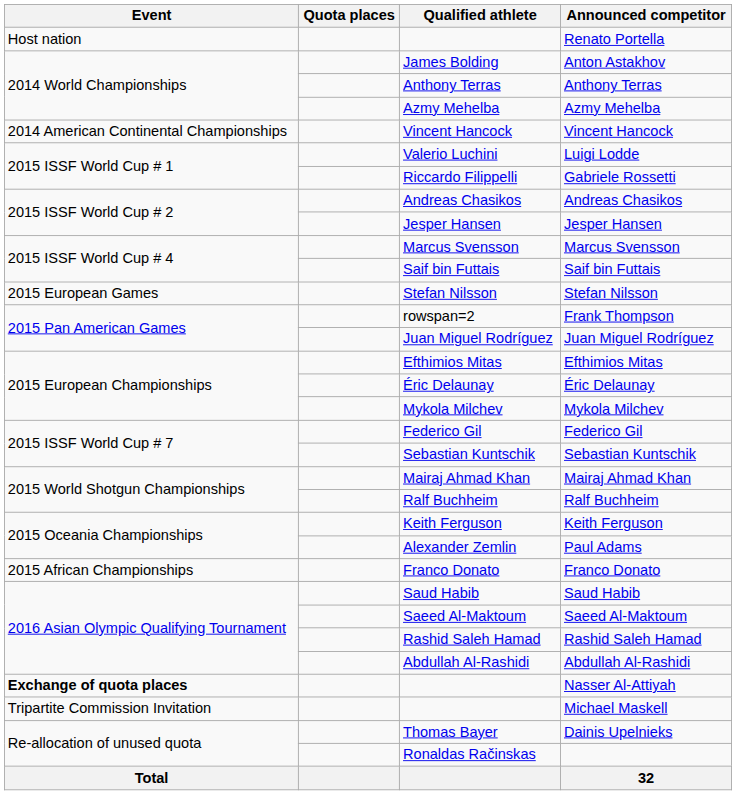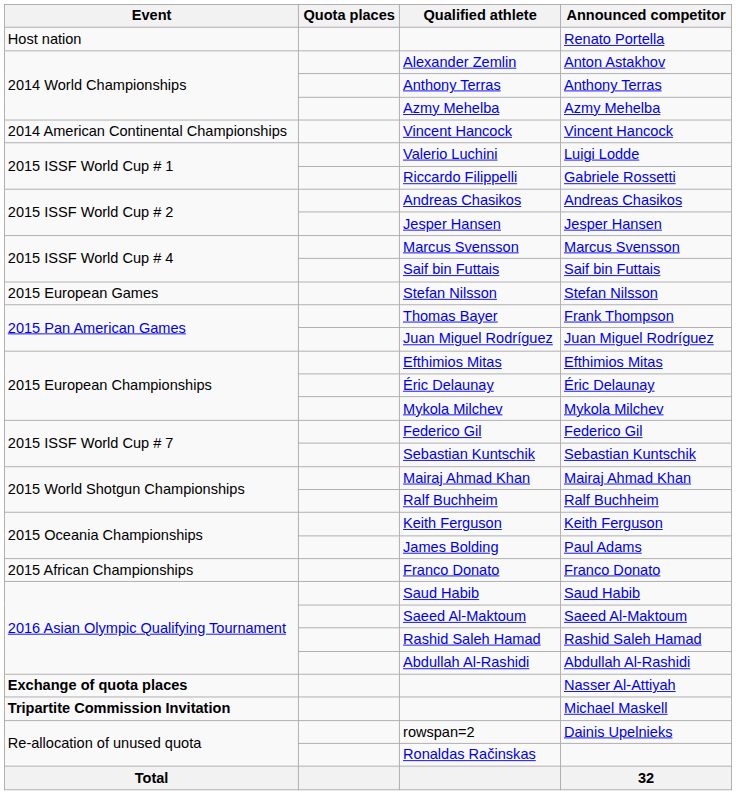(451, 62) James Bolding -> (460, 62) Alexander Zemlin
(439, 316) rowspan=2 -> (450, 316) Thomas Bayer
(460, 547) Alexander Zemlin -> (451, 547) James Bolding
(109, 708) normal -> (119, 708) bold
(450, 731) Thomas Bayer -> (439, 731) rowspan=2
